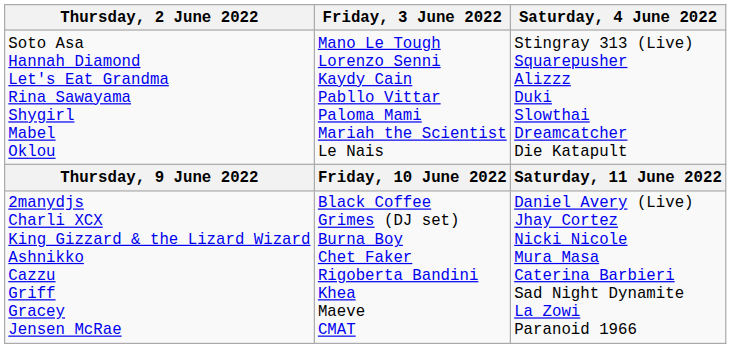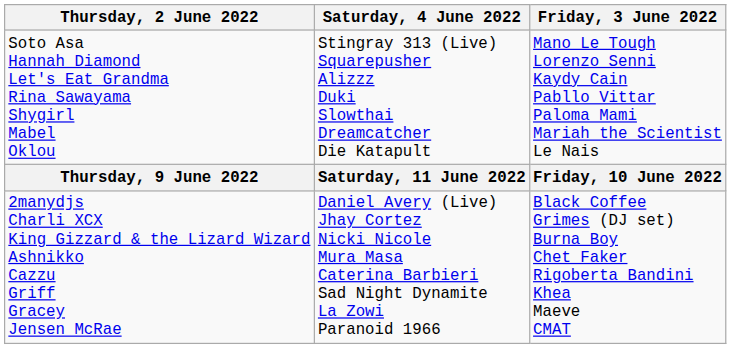columns swapped: (412, 17) <-> (618, 17)
